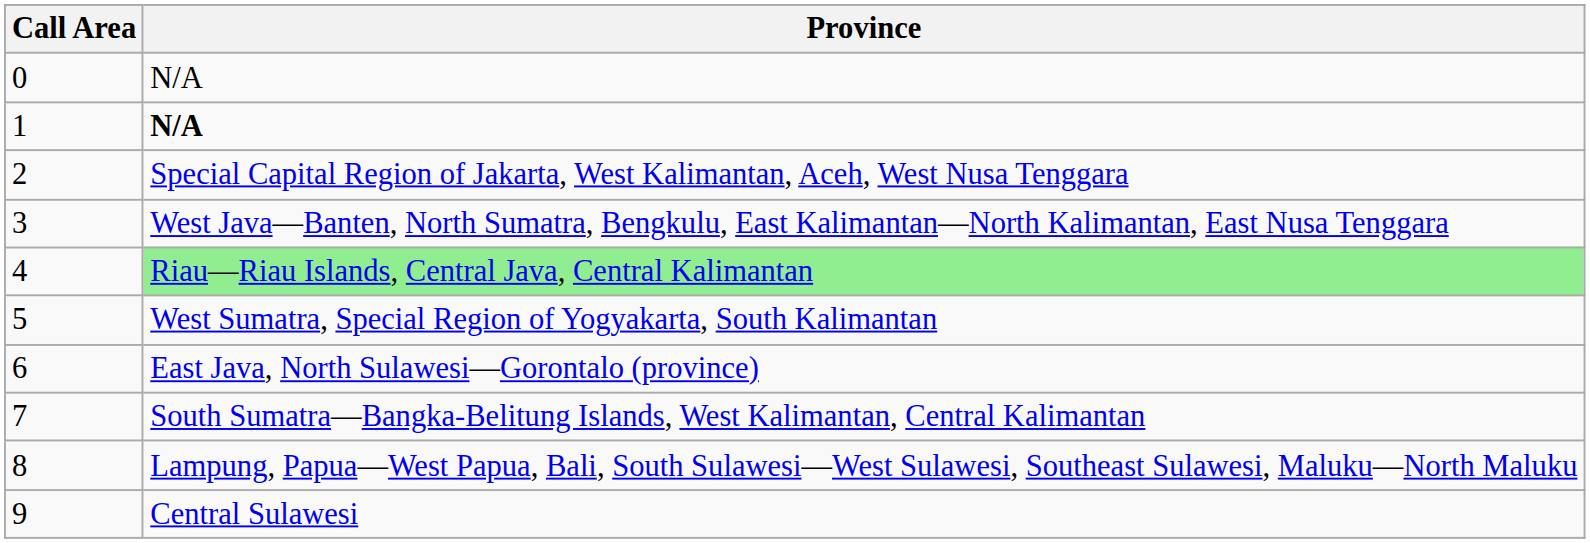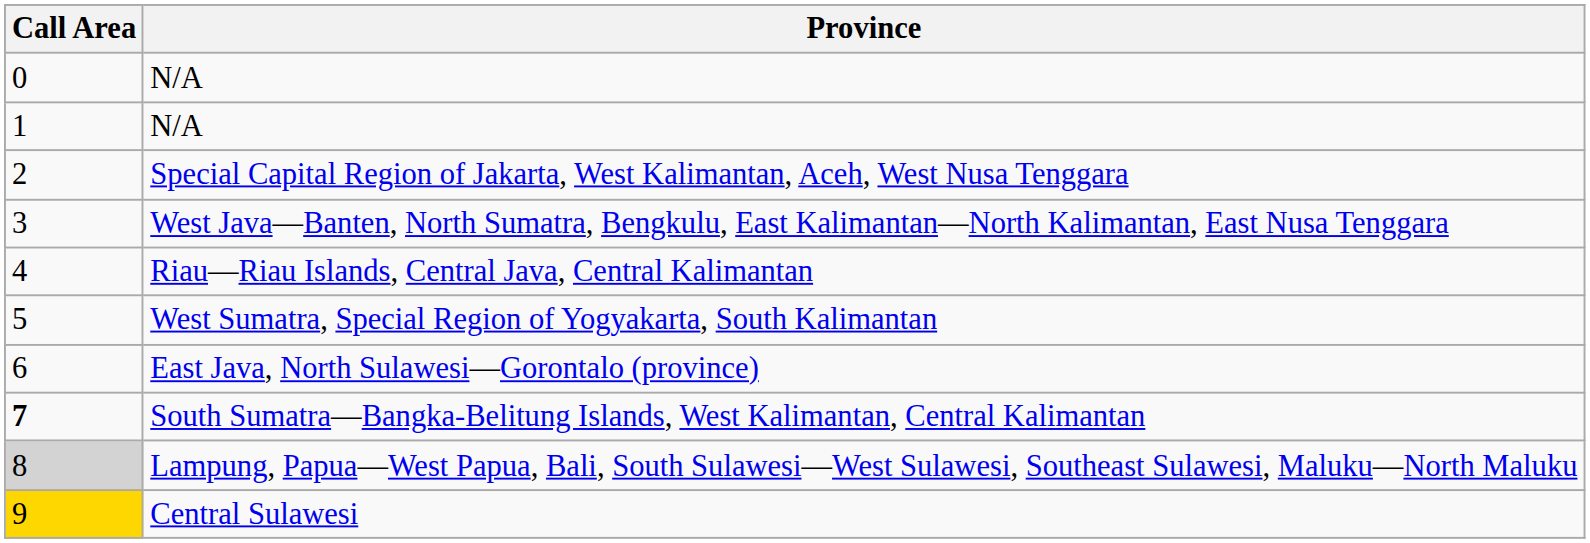(177, 125) bold -> (177, 125) normal
(482, 271) lightgreen background -> (482, 271) no background
(20, 416) normal -> (20, 416) bold
(20, 464) no background -> (20, 464) lightgrey background
(20, 513) no background -> (20, 513) gold background
